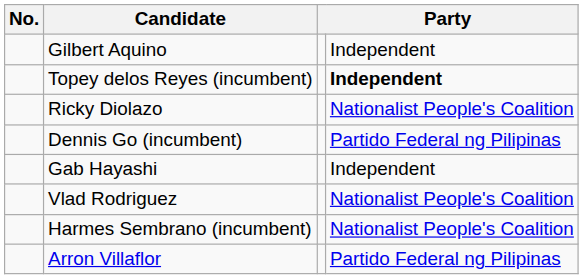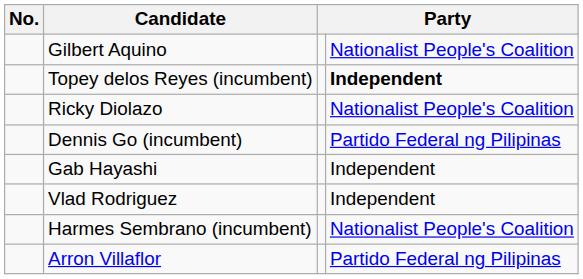(382, 49) Independent -> (452, 49) Nationalist People's Coalition
(452, 199) Nationalist People's Coalition -> (382, 199) Independent
